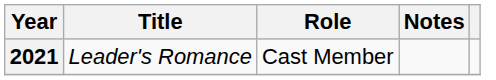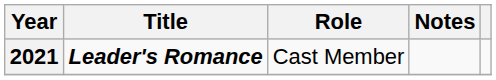(160, 56) normal -> (166, 56) bold
